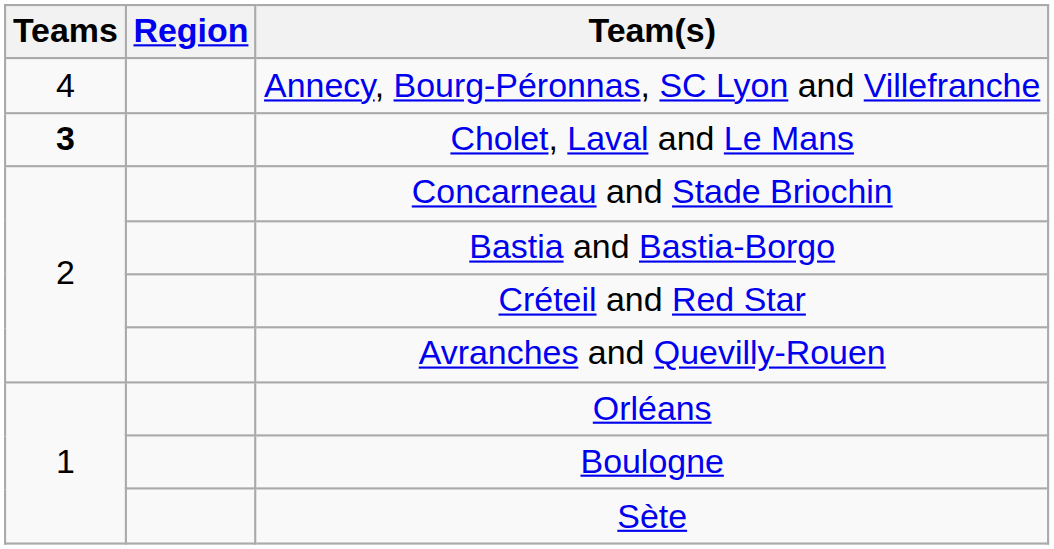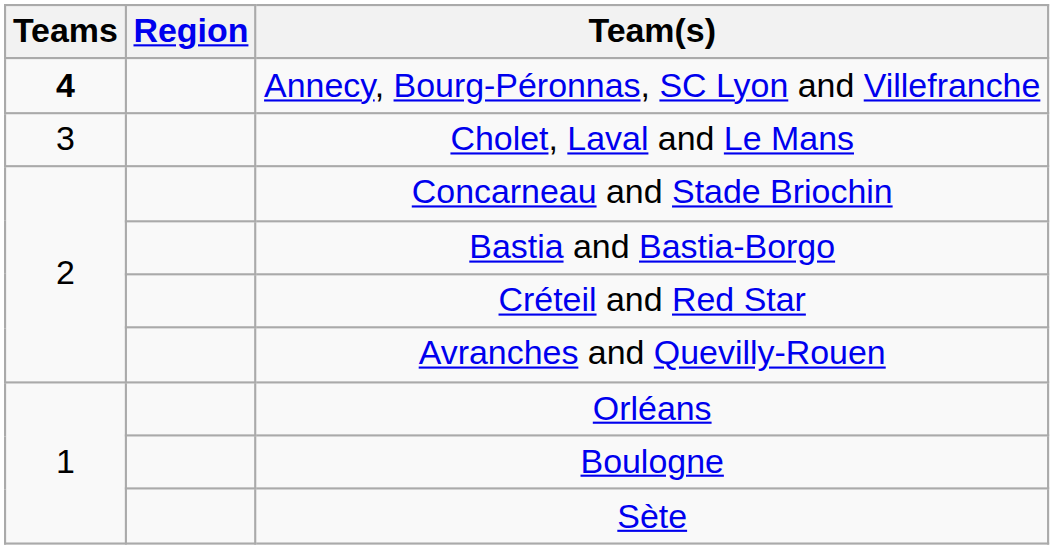(65, 85) normal -> (65, 85) bold
(65, 138) bold -> (65, 138) normal
